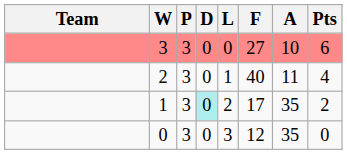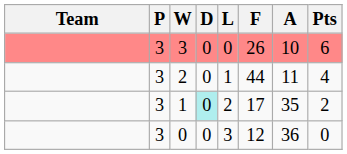columns swapped: (186, 18) <-> (163, 18)
(255, 47) 27 -> (255, 47) 26
(255, 76) 40 -> (255, 76) 44
(290, 134) 35 -> (290, 134) 36
